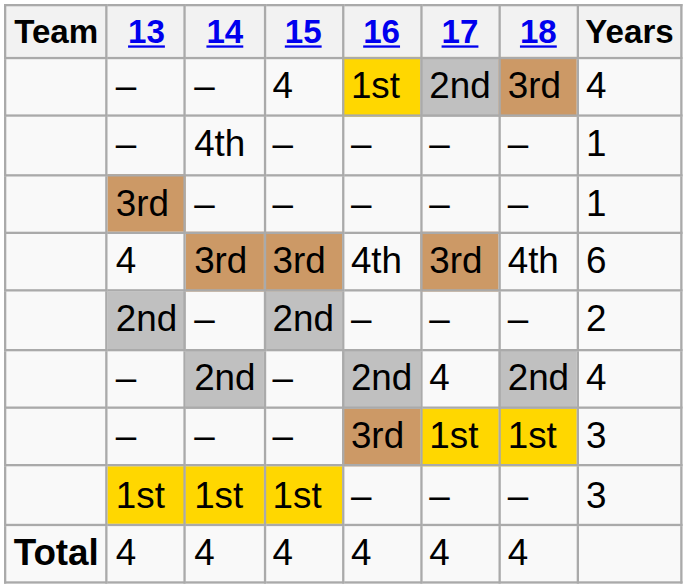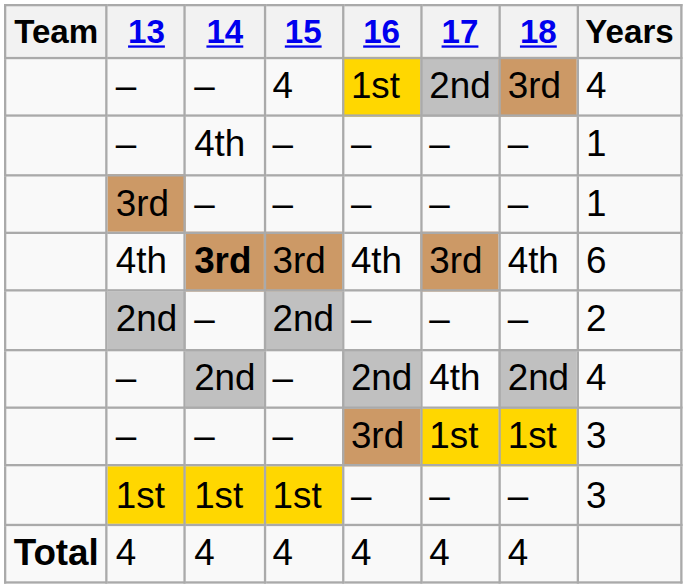(126, 261) 4 -> (141, 261) 4th
(221, 261) normal -> (223, 261) bold
(440, 377) 4 -> (455, 377) 4th
